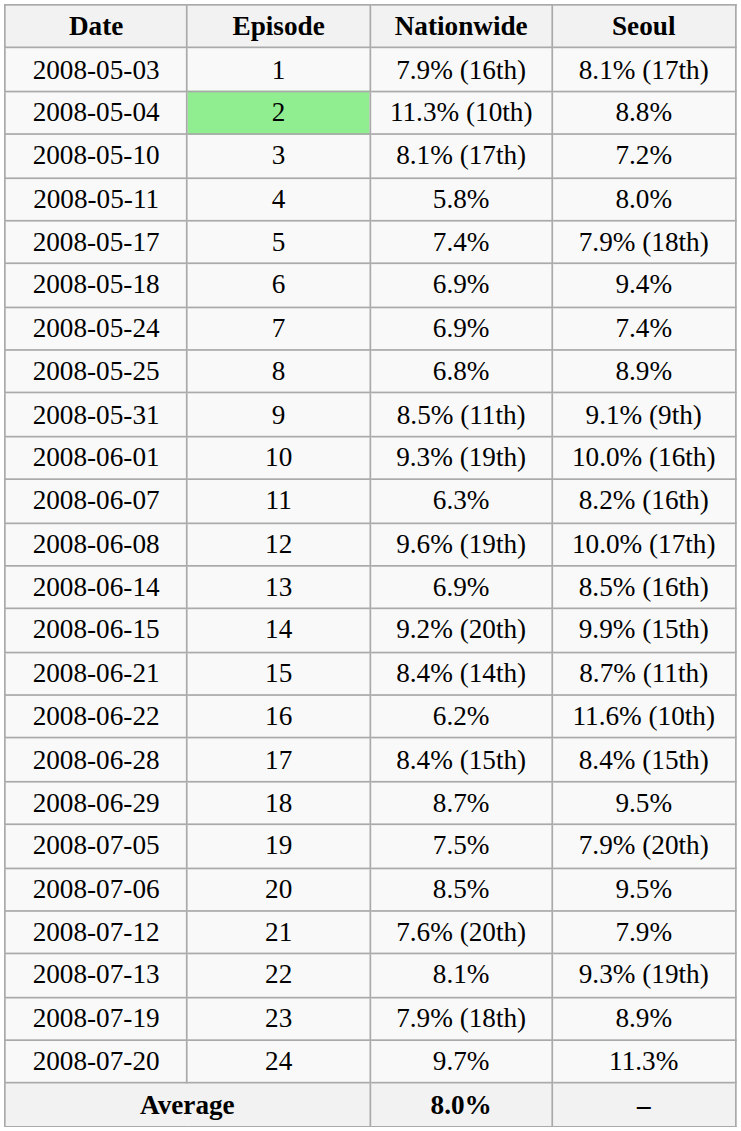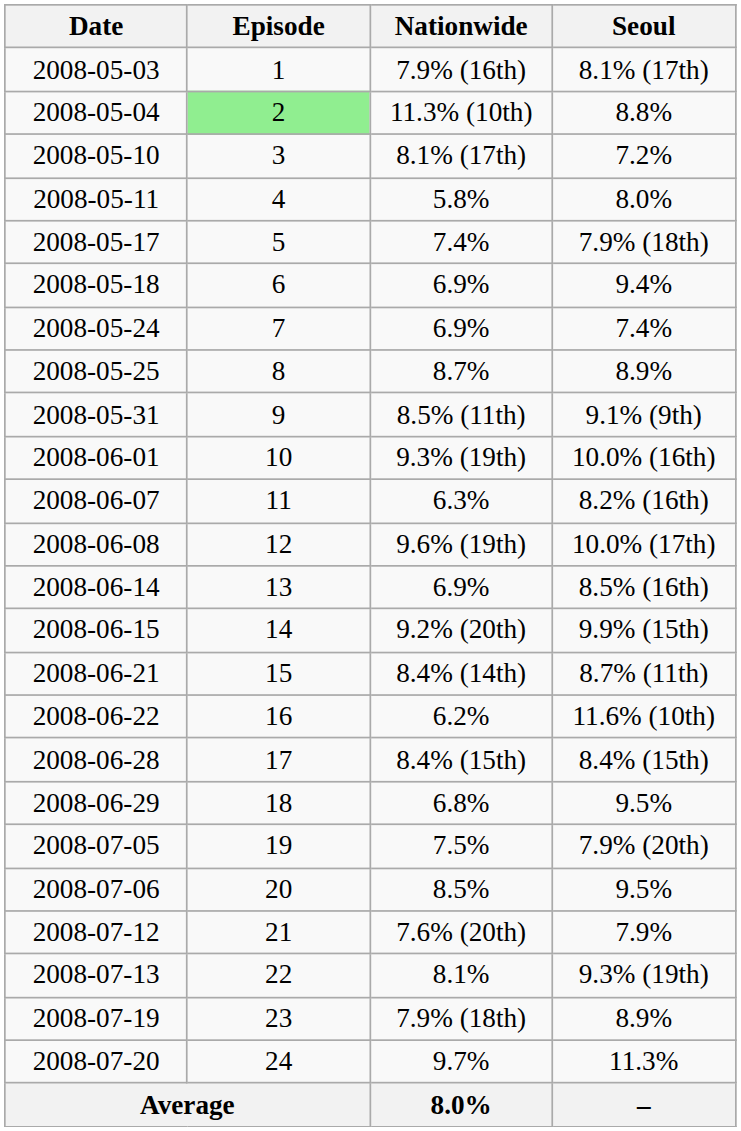(461, 371) 6.8% -> (461, 371) 8.7%
(461, 802) 8.7% -> (461, 802) 6.8%
